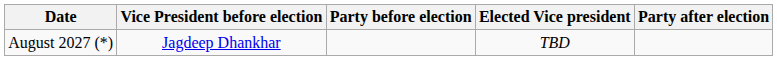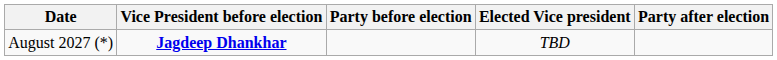(221, 42) normal -> (221, 42) bold
